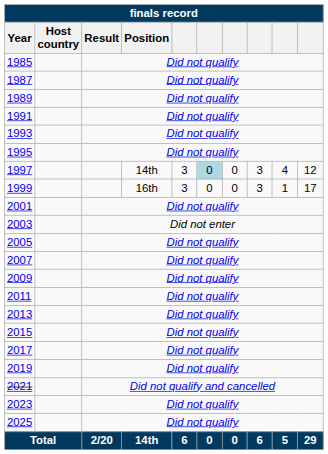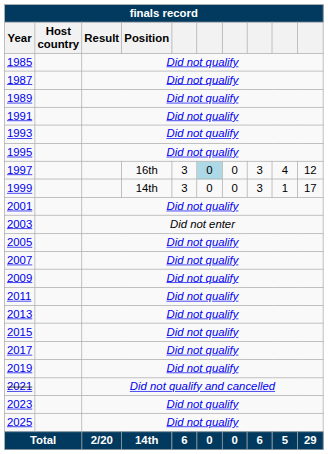(147, 170) 14th -> (147, 170) 16th
(147, 188) 16th -> (147, 188) 14th
